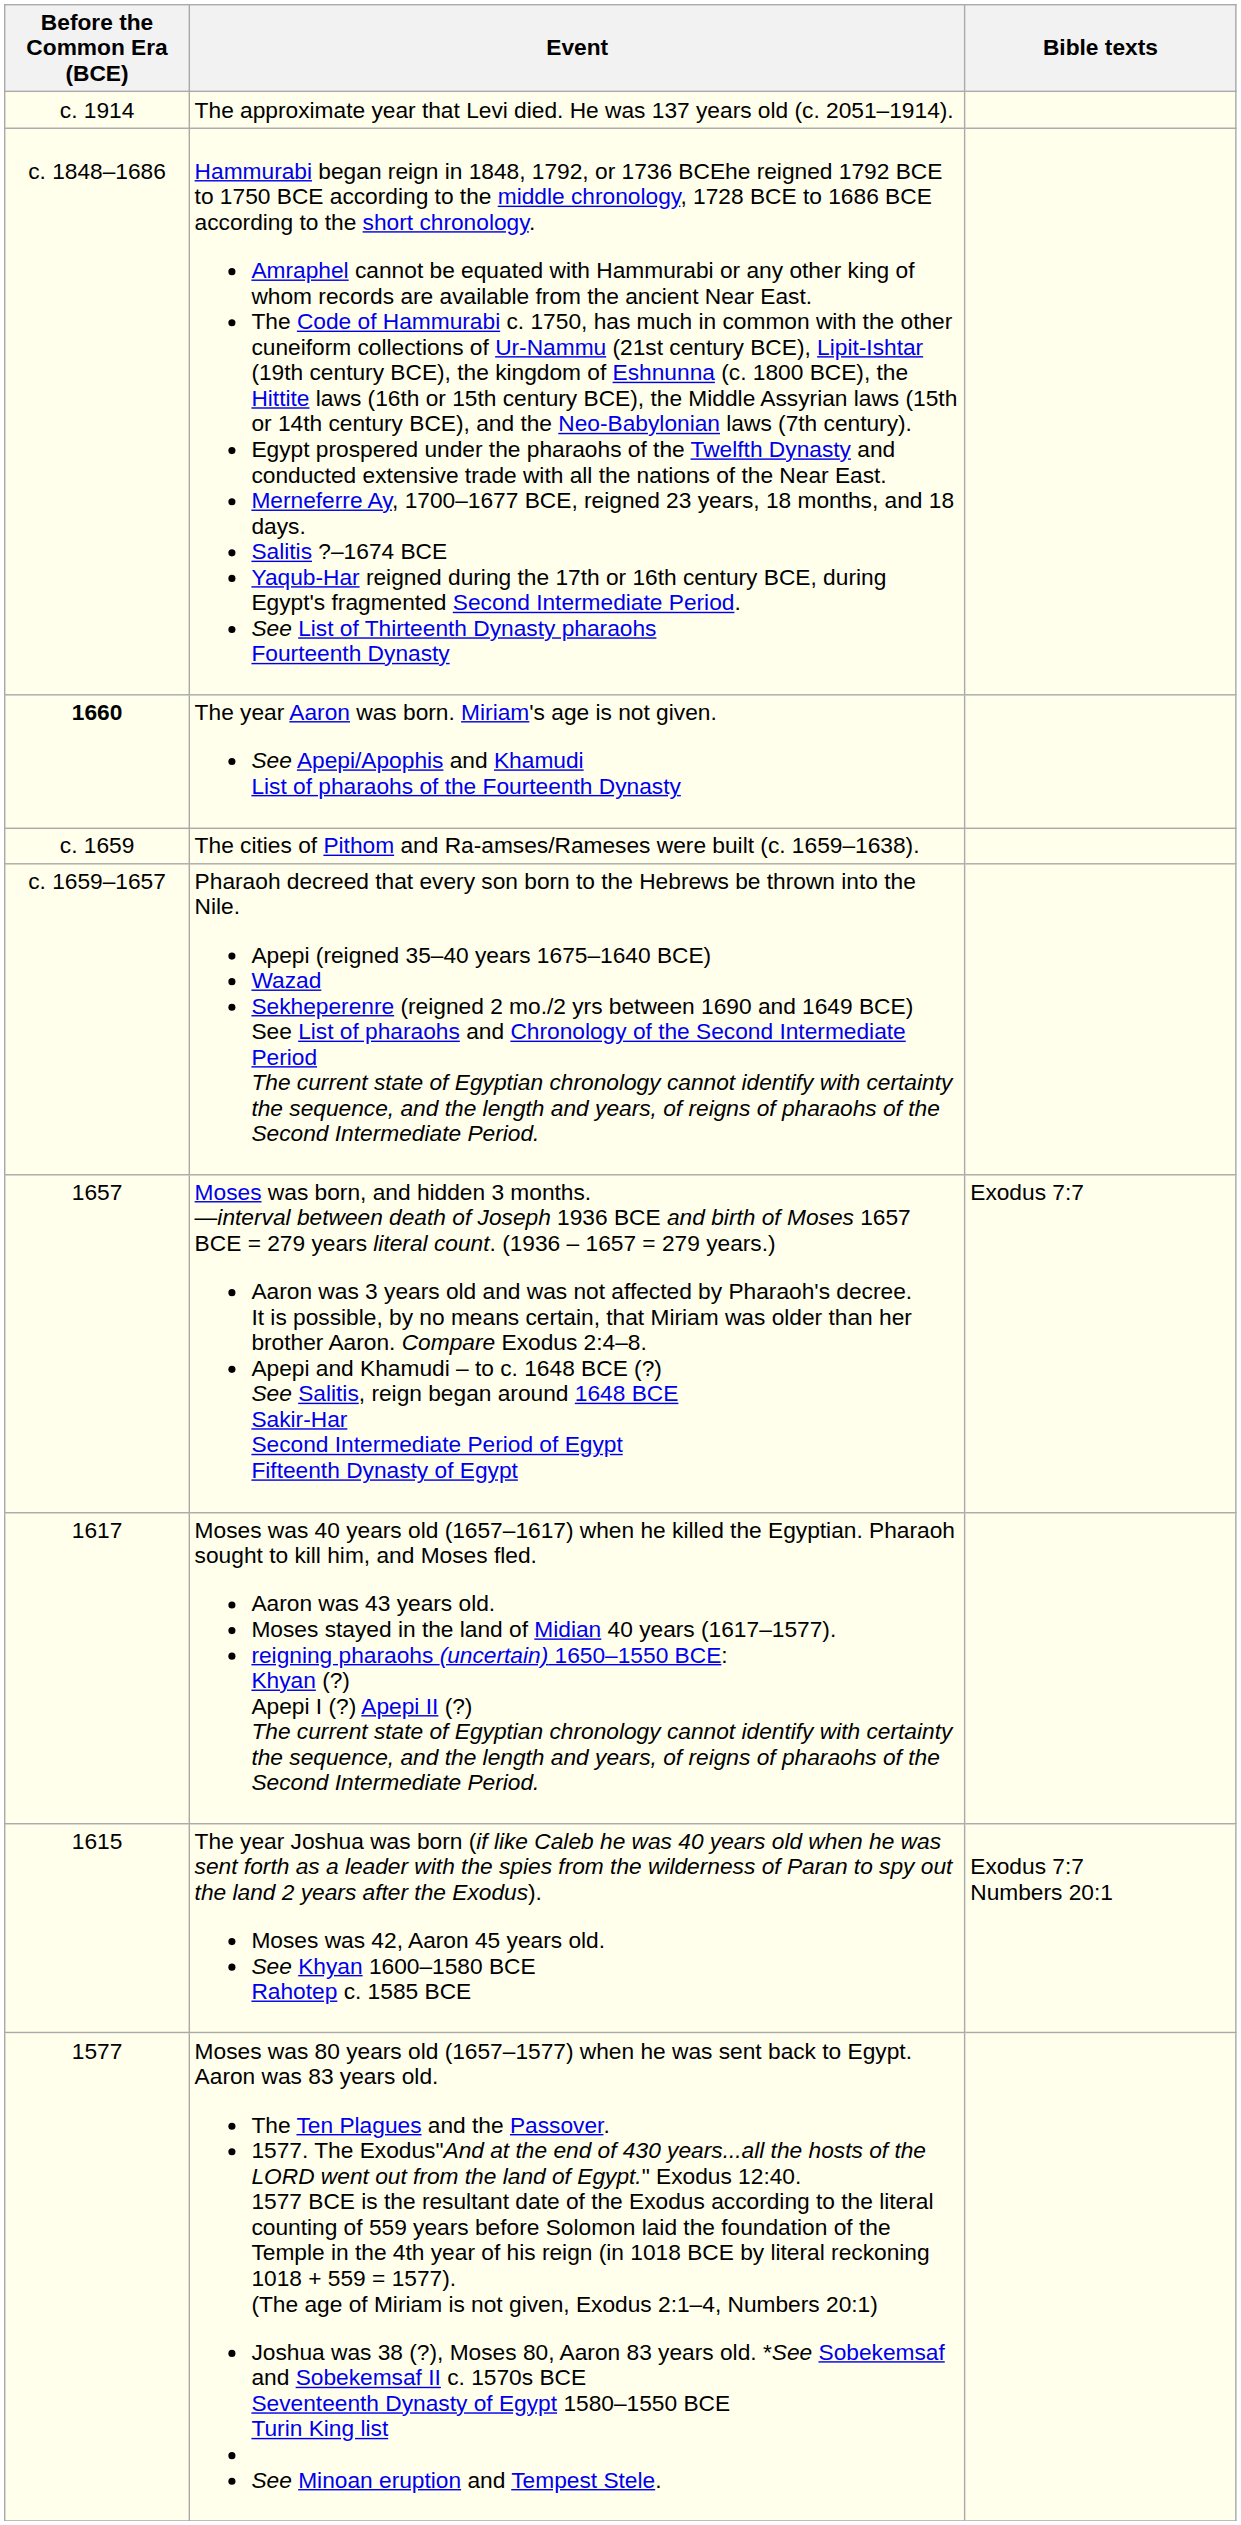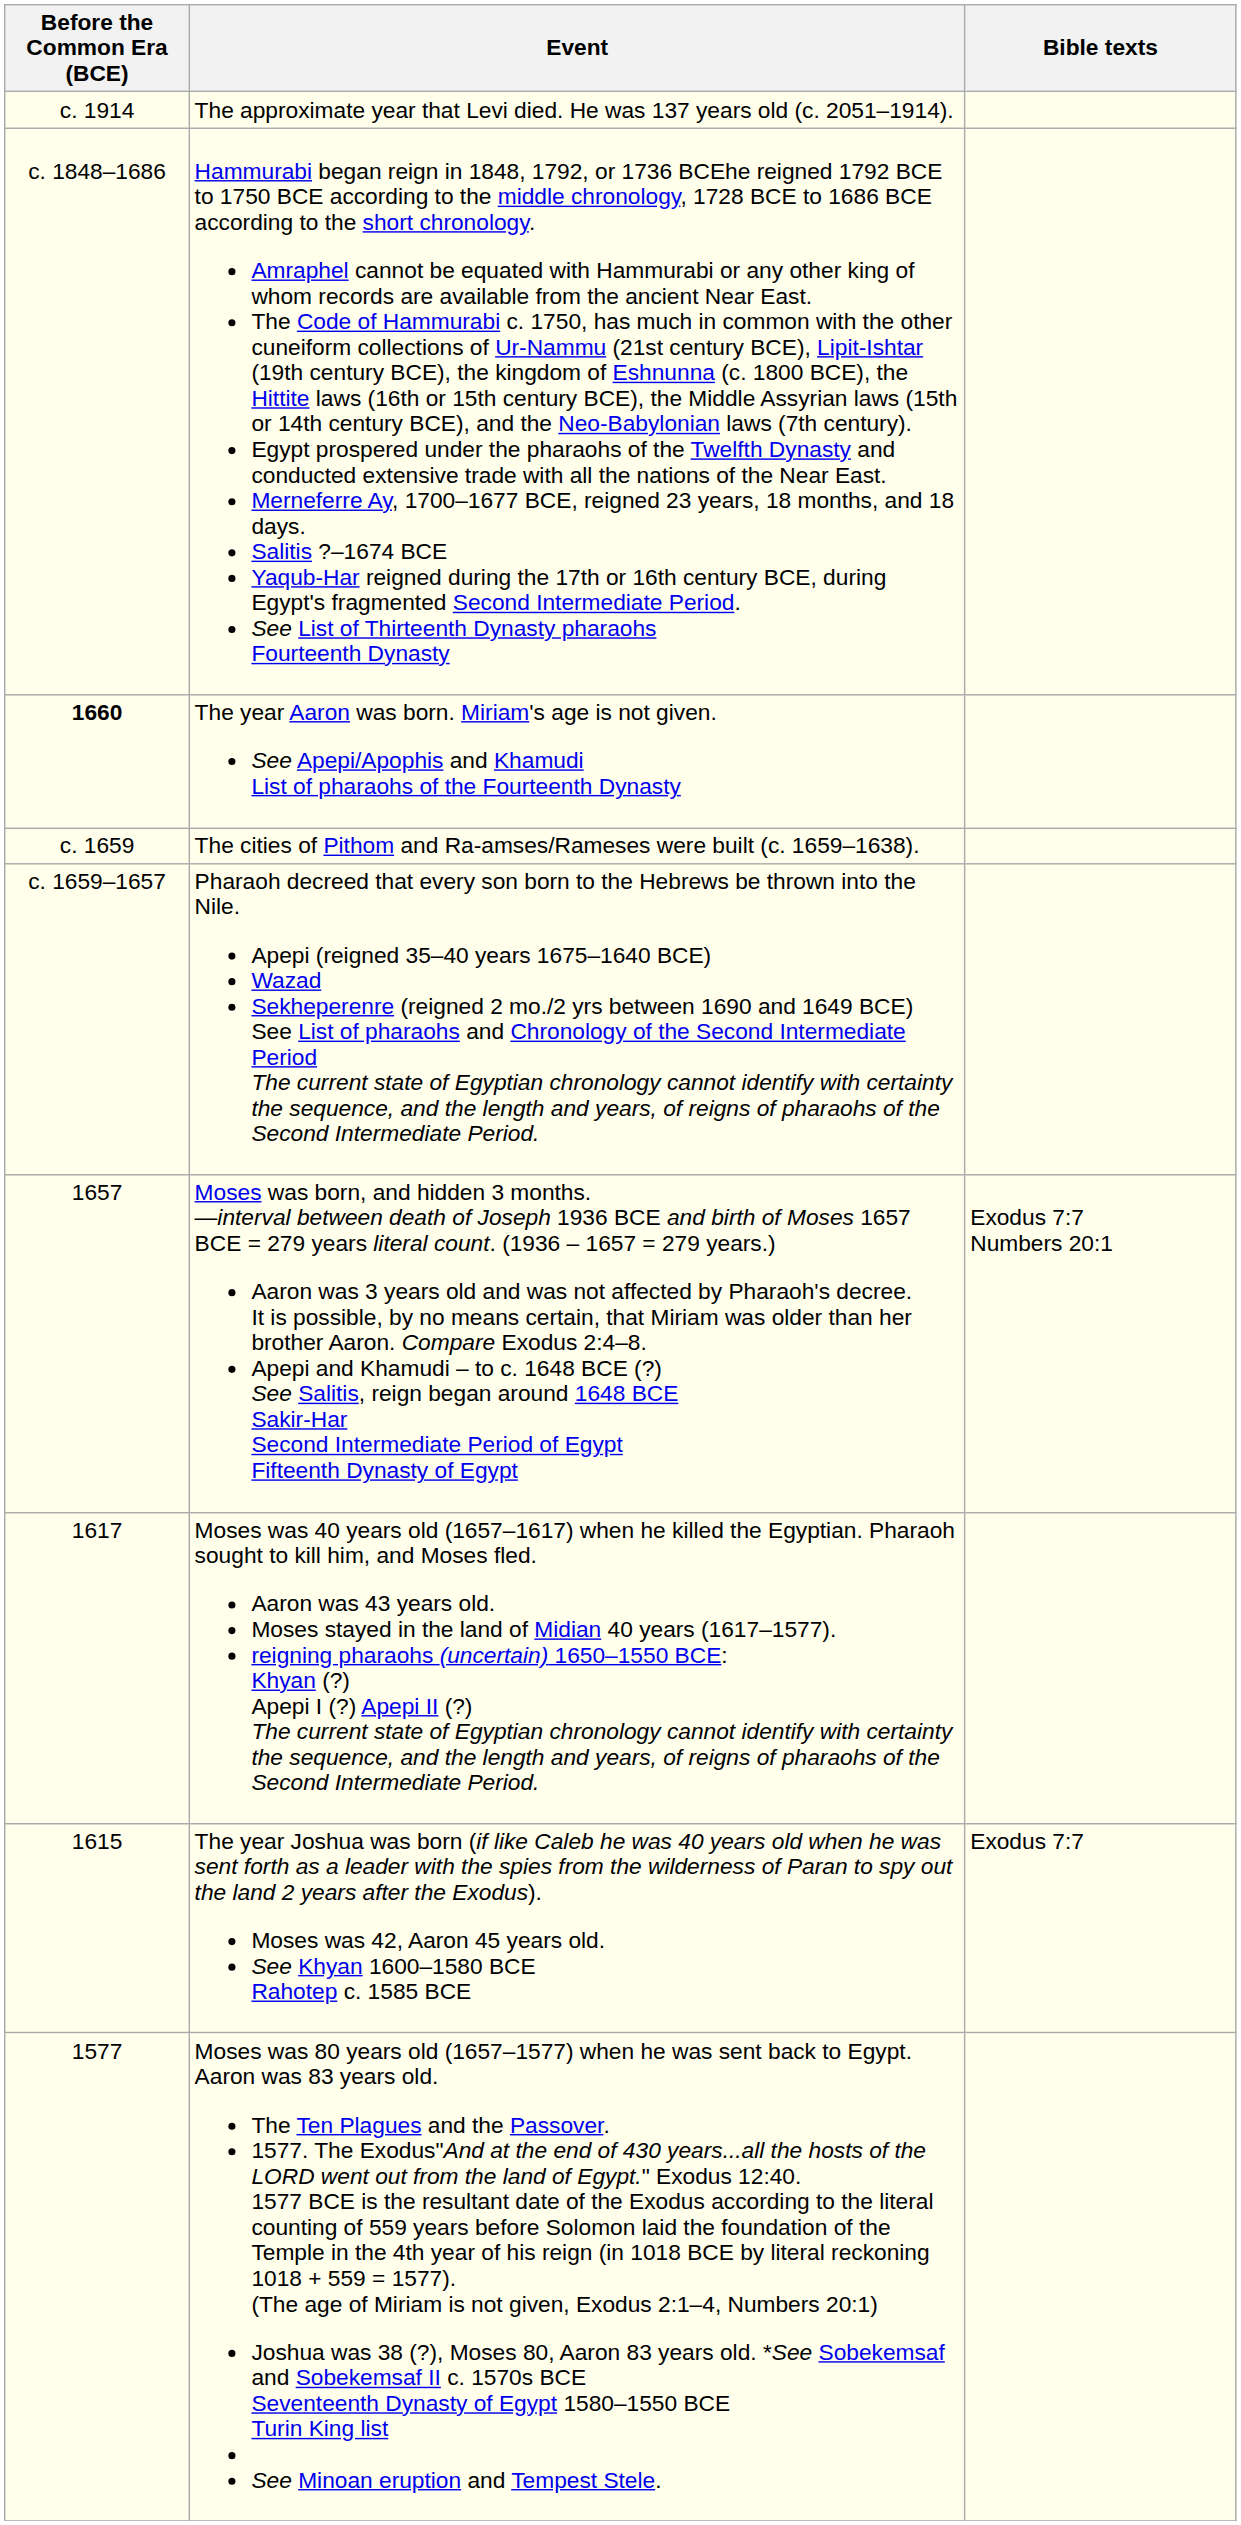(1027, 1192) Exodus 7:7 -> (1042, 1231) Exodus 7:7 Numbers 20:1
(1042, 1879) Exodus 7:7 Numbers 20:1 -> (1027, 1841) Exodus 7:7
